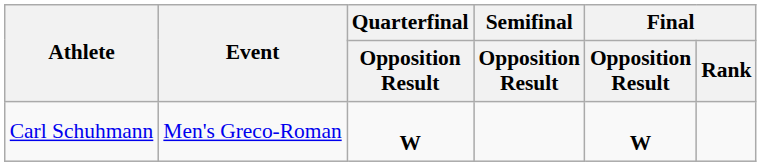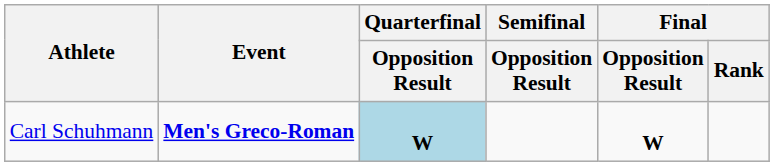(253, 131) normal -> (259, 131) bold
(410, 144) no background -> (423, 144) lightblue background
